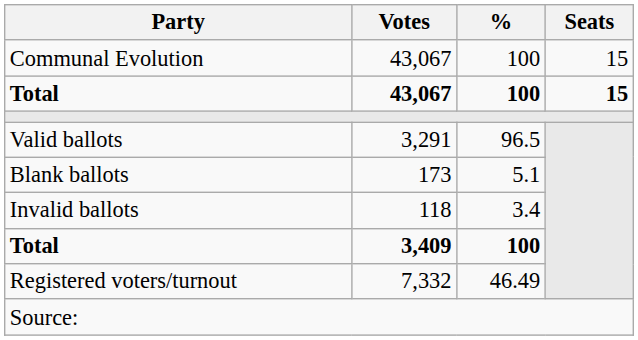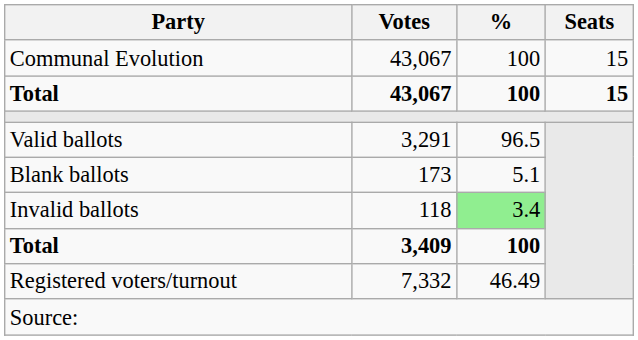(526, 210) no background -> (526, 210) lightgreen background
